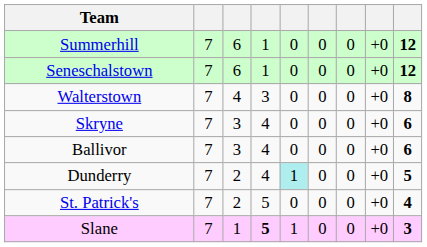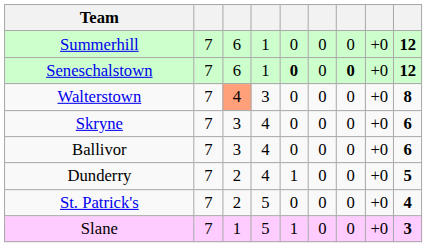(294, 70) normal -> (294, 70) bold
(351, 70) normal -> (351, 70) bold
(237, 96) no background -> (237, 96) lightsalmon background
(294, 176) paleturquoise background -> (294, 176) no background
(265, 228) bold -> (265, 228) normal
